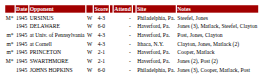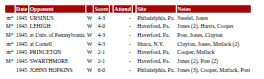(10, 18) M* -> (10, 18) m*
- row: (45, 26)
+ row: (40, 26)
(10, 35) m* -> (10, 35) M*
